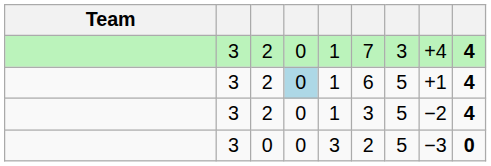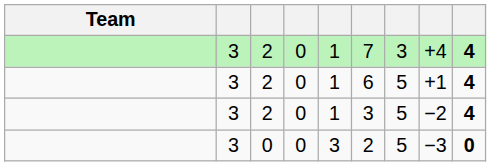(301, 82) lightblue background -> (301, 82) no background
